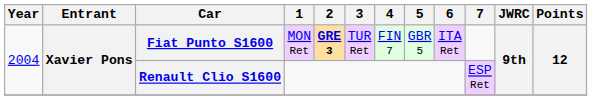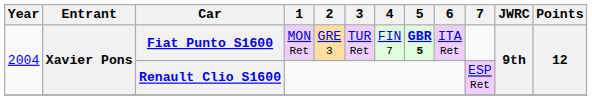(329, 43) bold -> (329, 43) normal
(420, 43) normal -> (420, 43) bold
